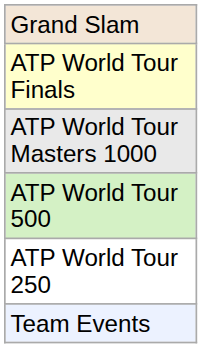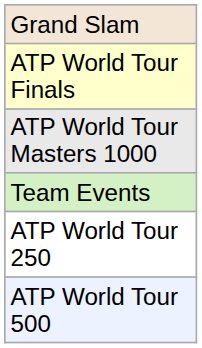(94, 206) ATP World Tour 500 -> (80, 193) Team Events
(80, 323) Team Events -> (94, 310) ATP World Tour 500
